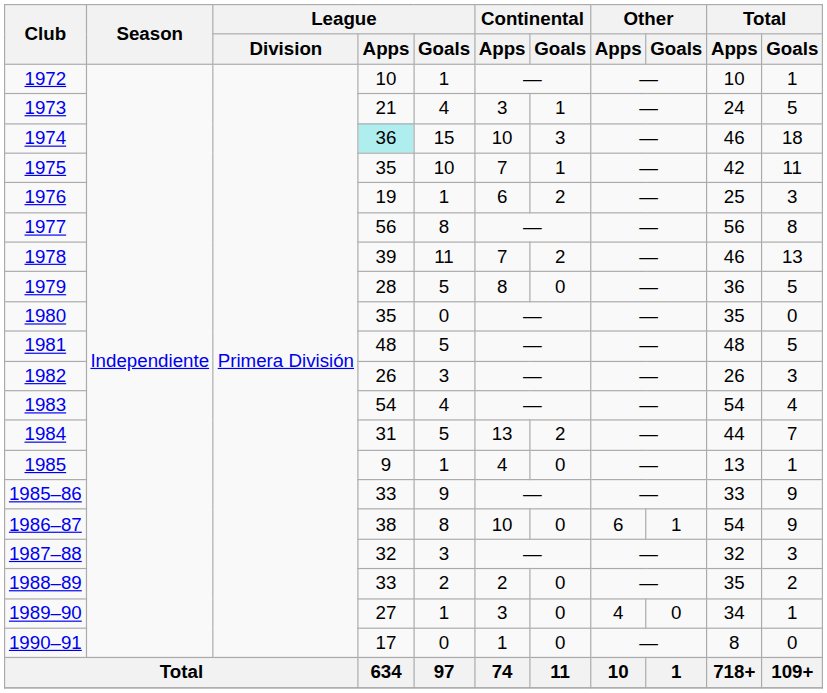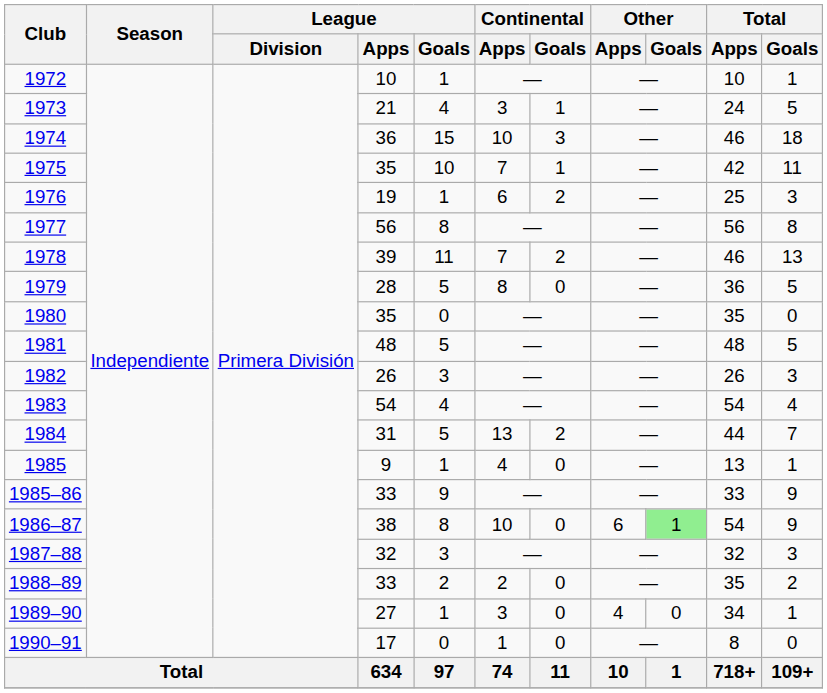(386, 138) paleturquoise background -> (386, 138) no background
(676, 524) no background -> (676, 524) lightgreen background
